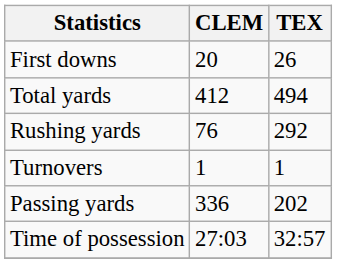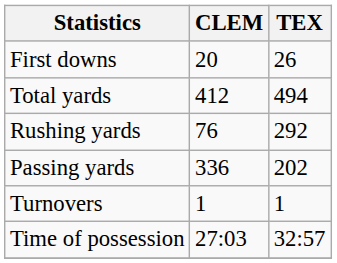rows swapped: (72, 203) <-> (56, 167)
